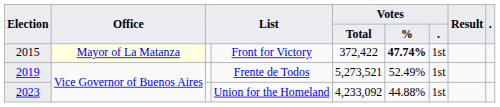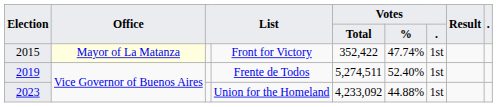(359, 53) 372,422 -> (359, 53) 352,422
(407, 53) bold -> (406, 53) normal
(359, 73) 5,273,521 -> (359, 73) 5,274,511
(407, 73) 52.49% -> (406, 73) 52.40%
